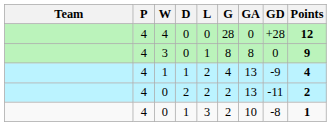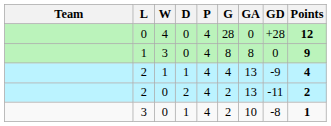columns swapped: (144, 14) <-> (207, 14)
